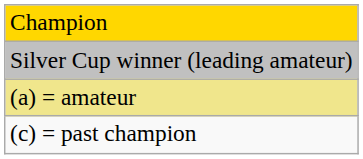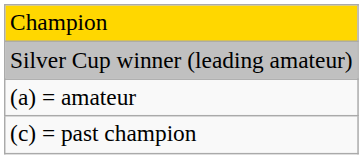(73, 97) khaki background -> (73, 97) no background
